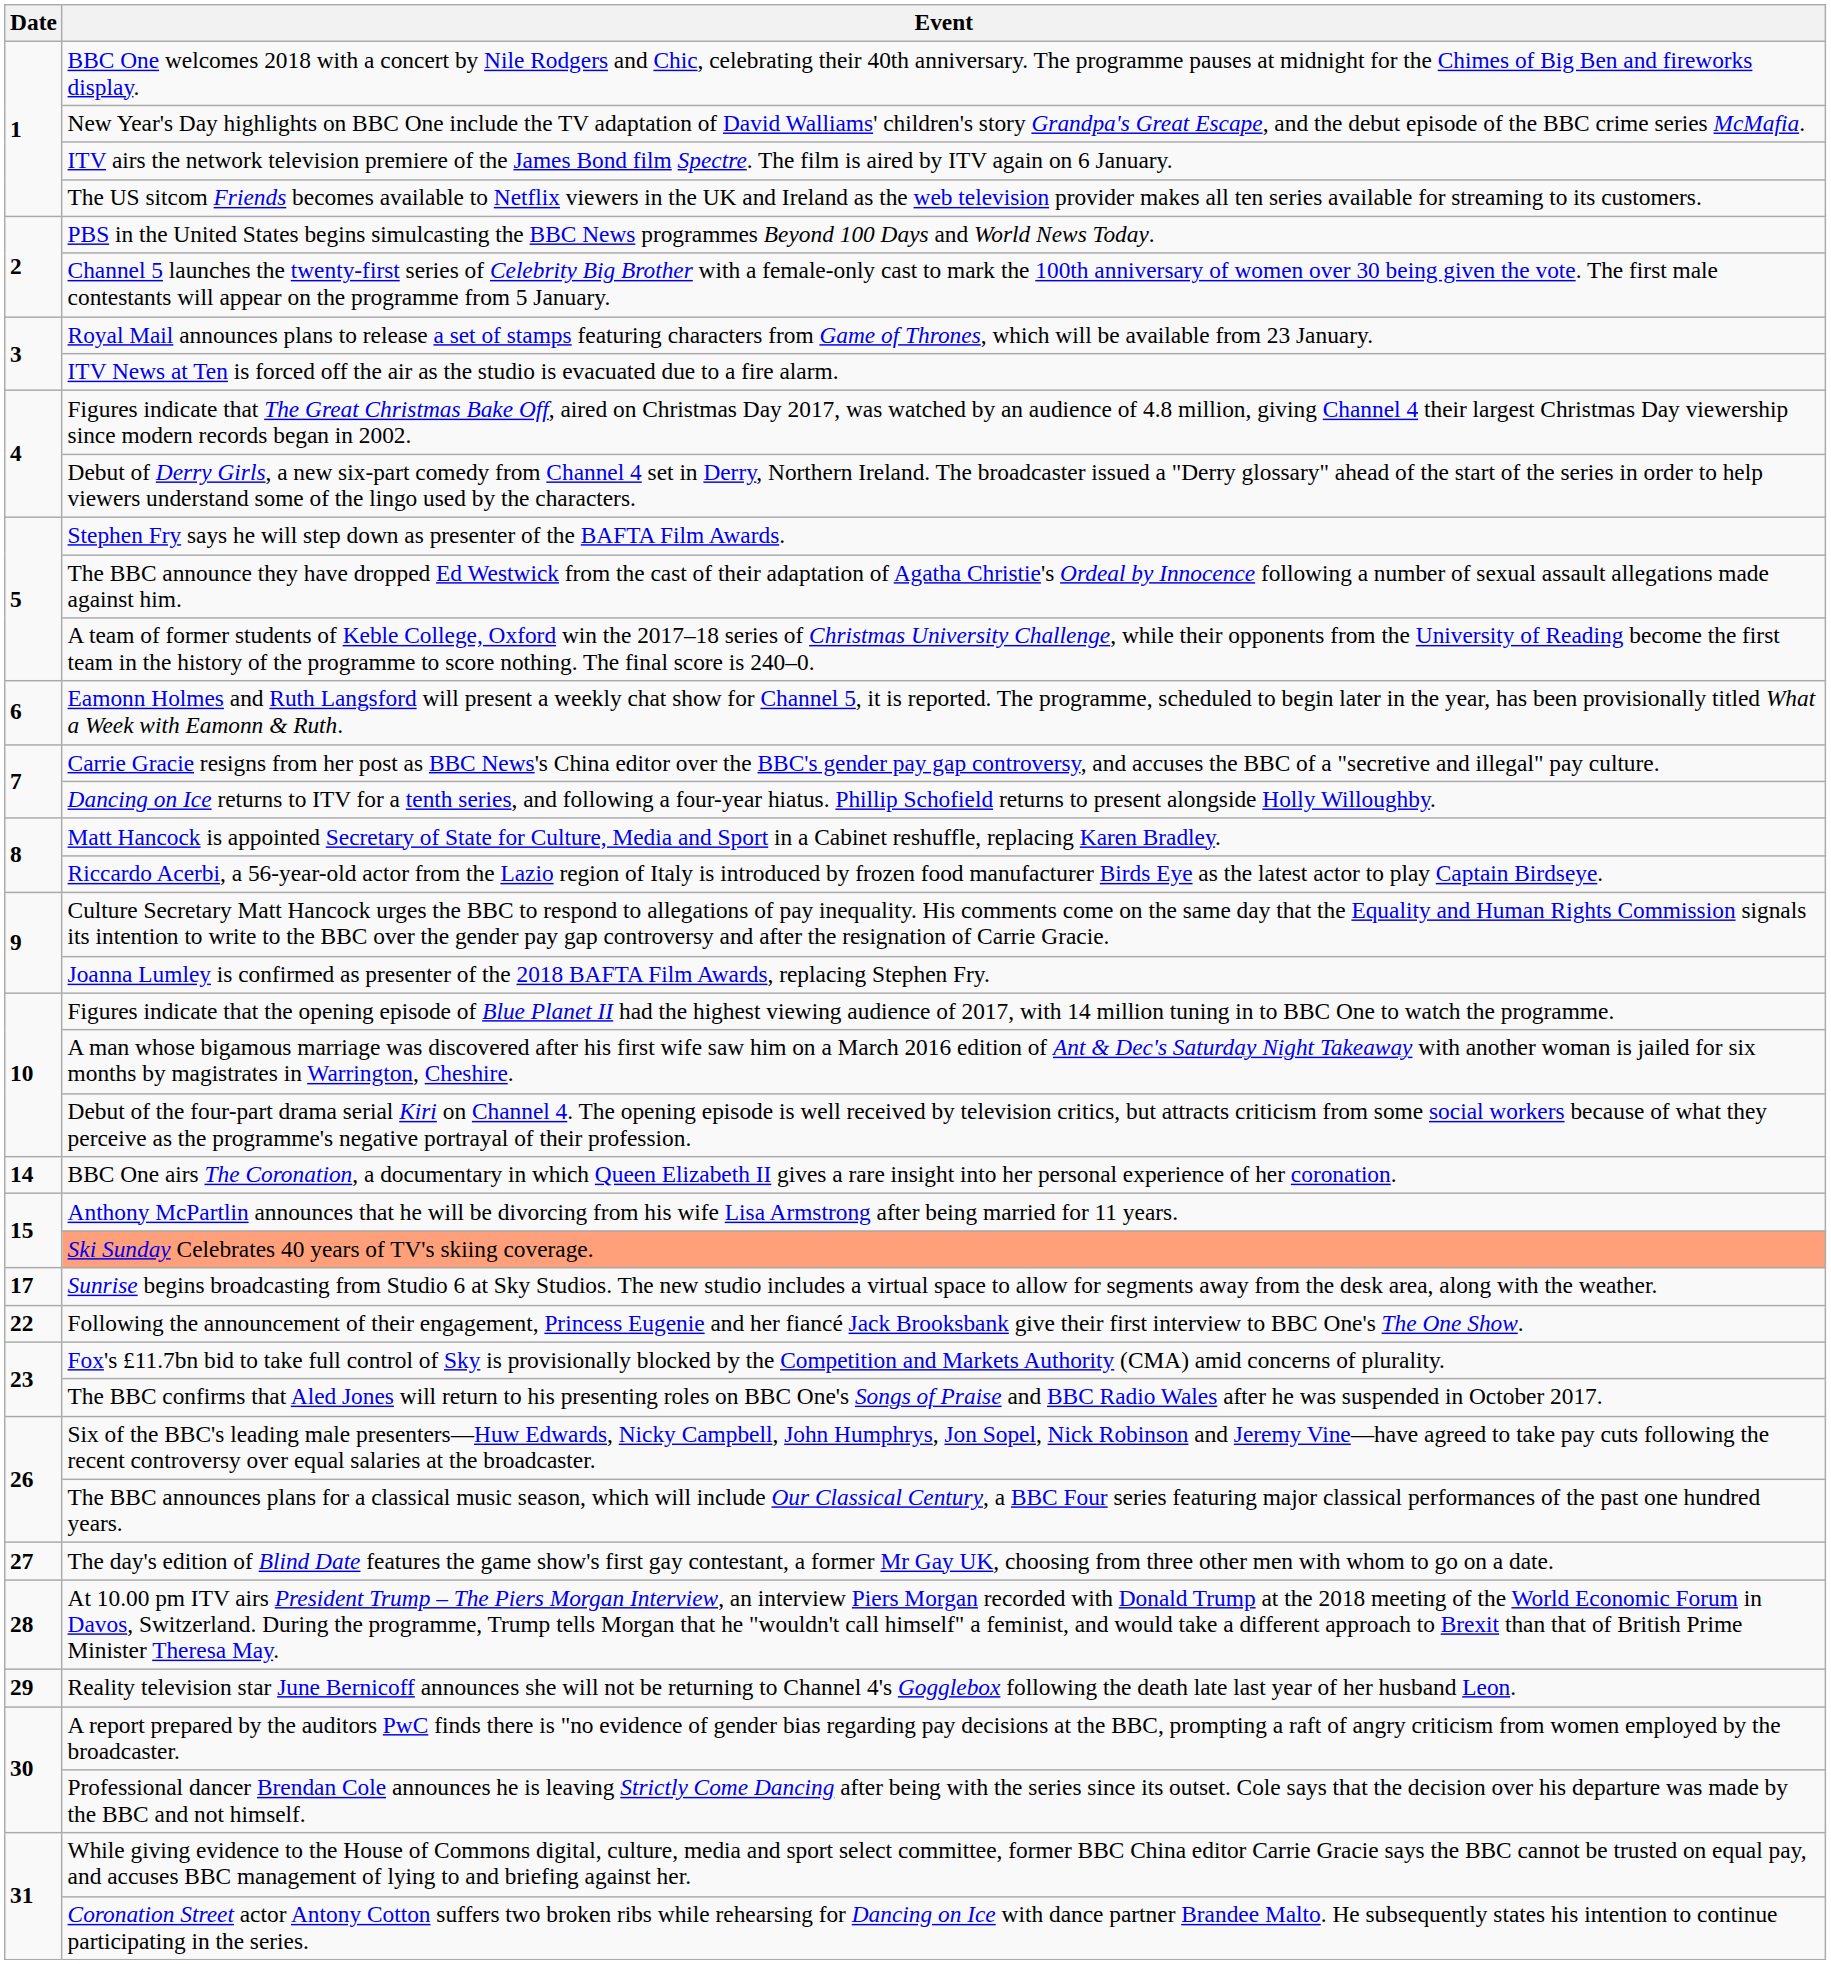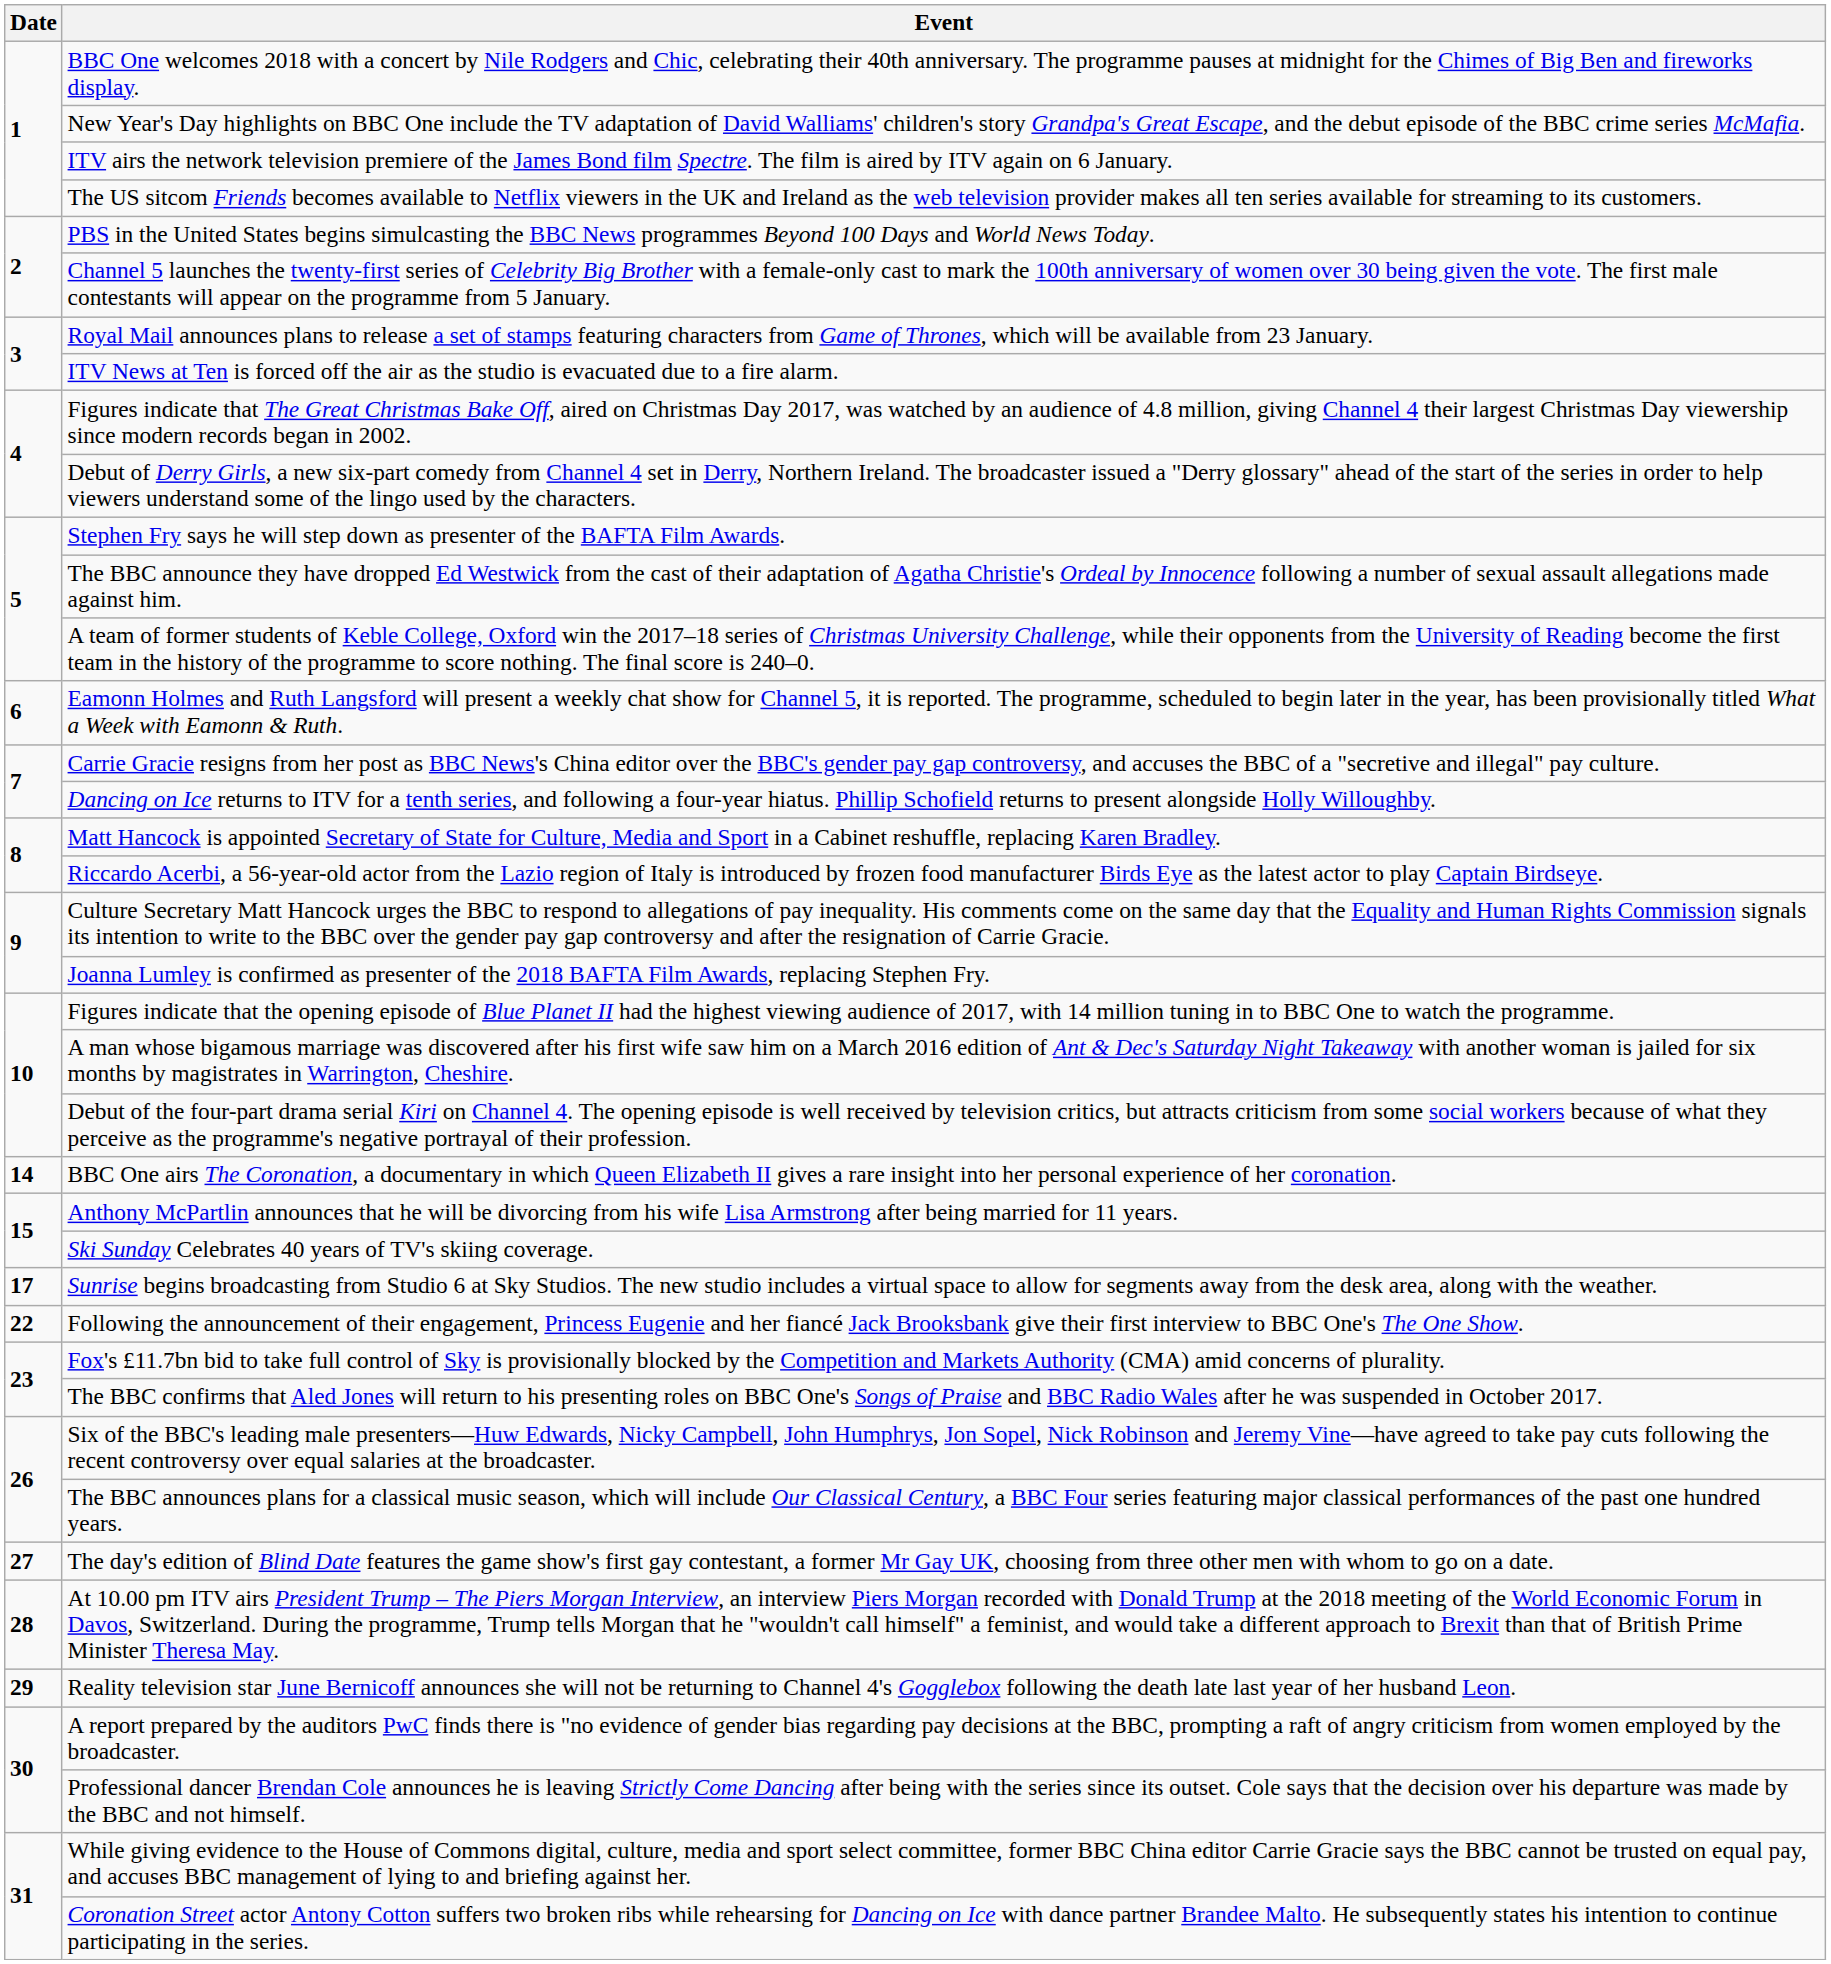(331, 1249) lightsalmon background -> (331, 1249) no background
